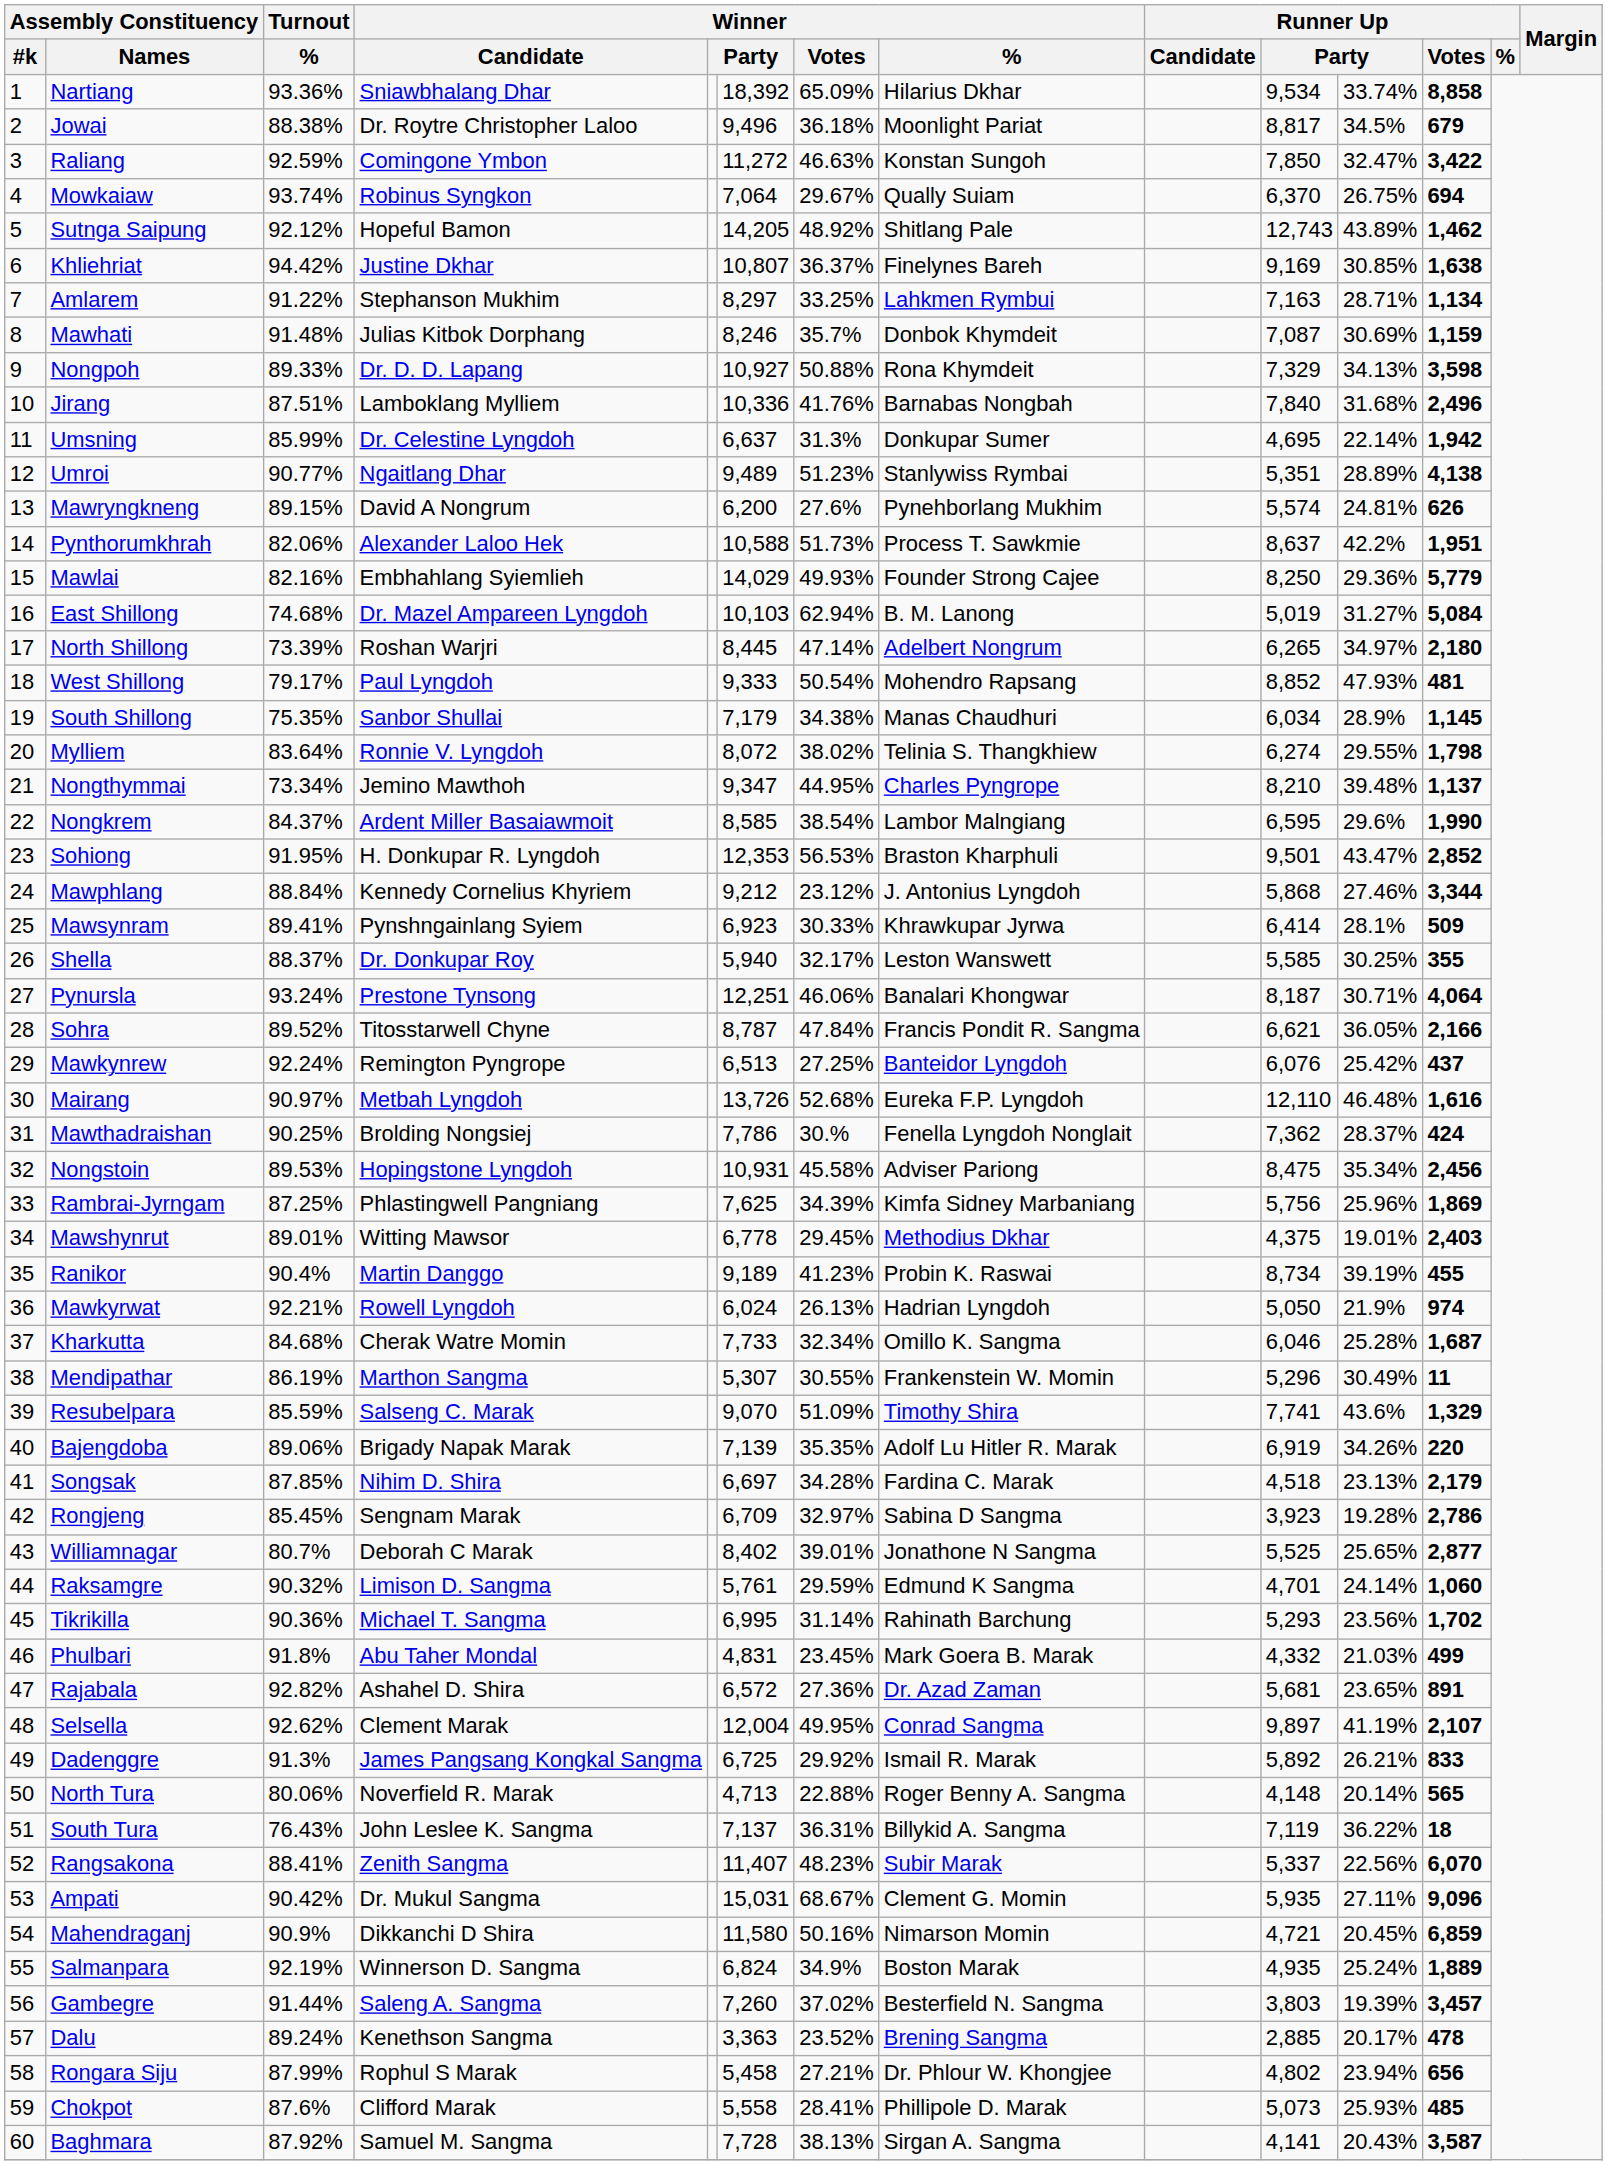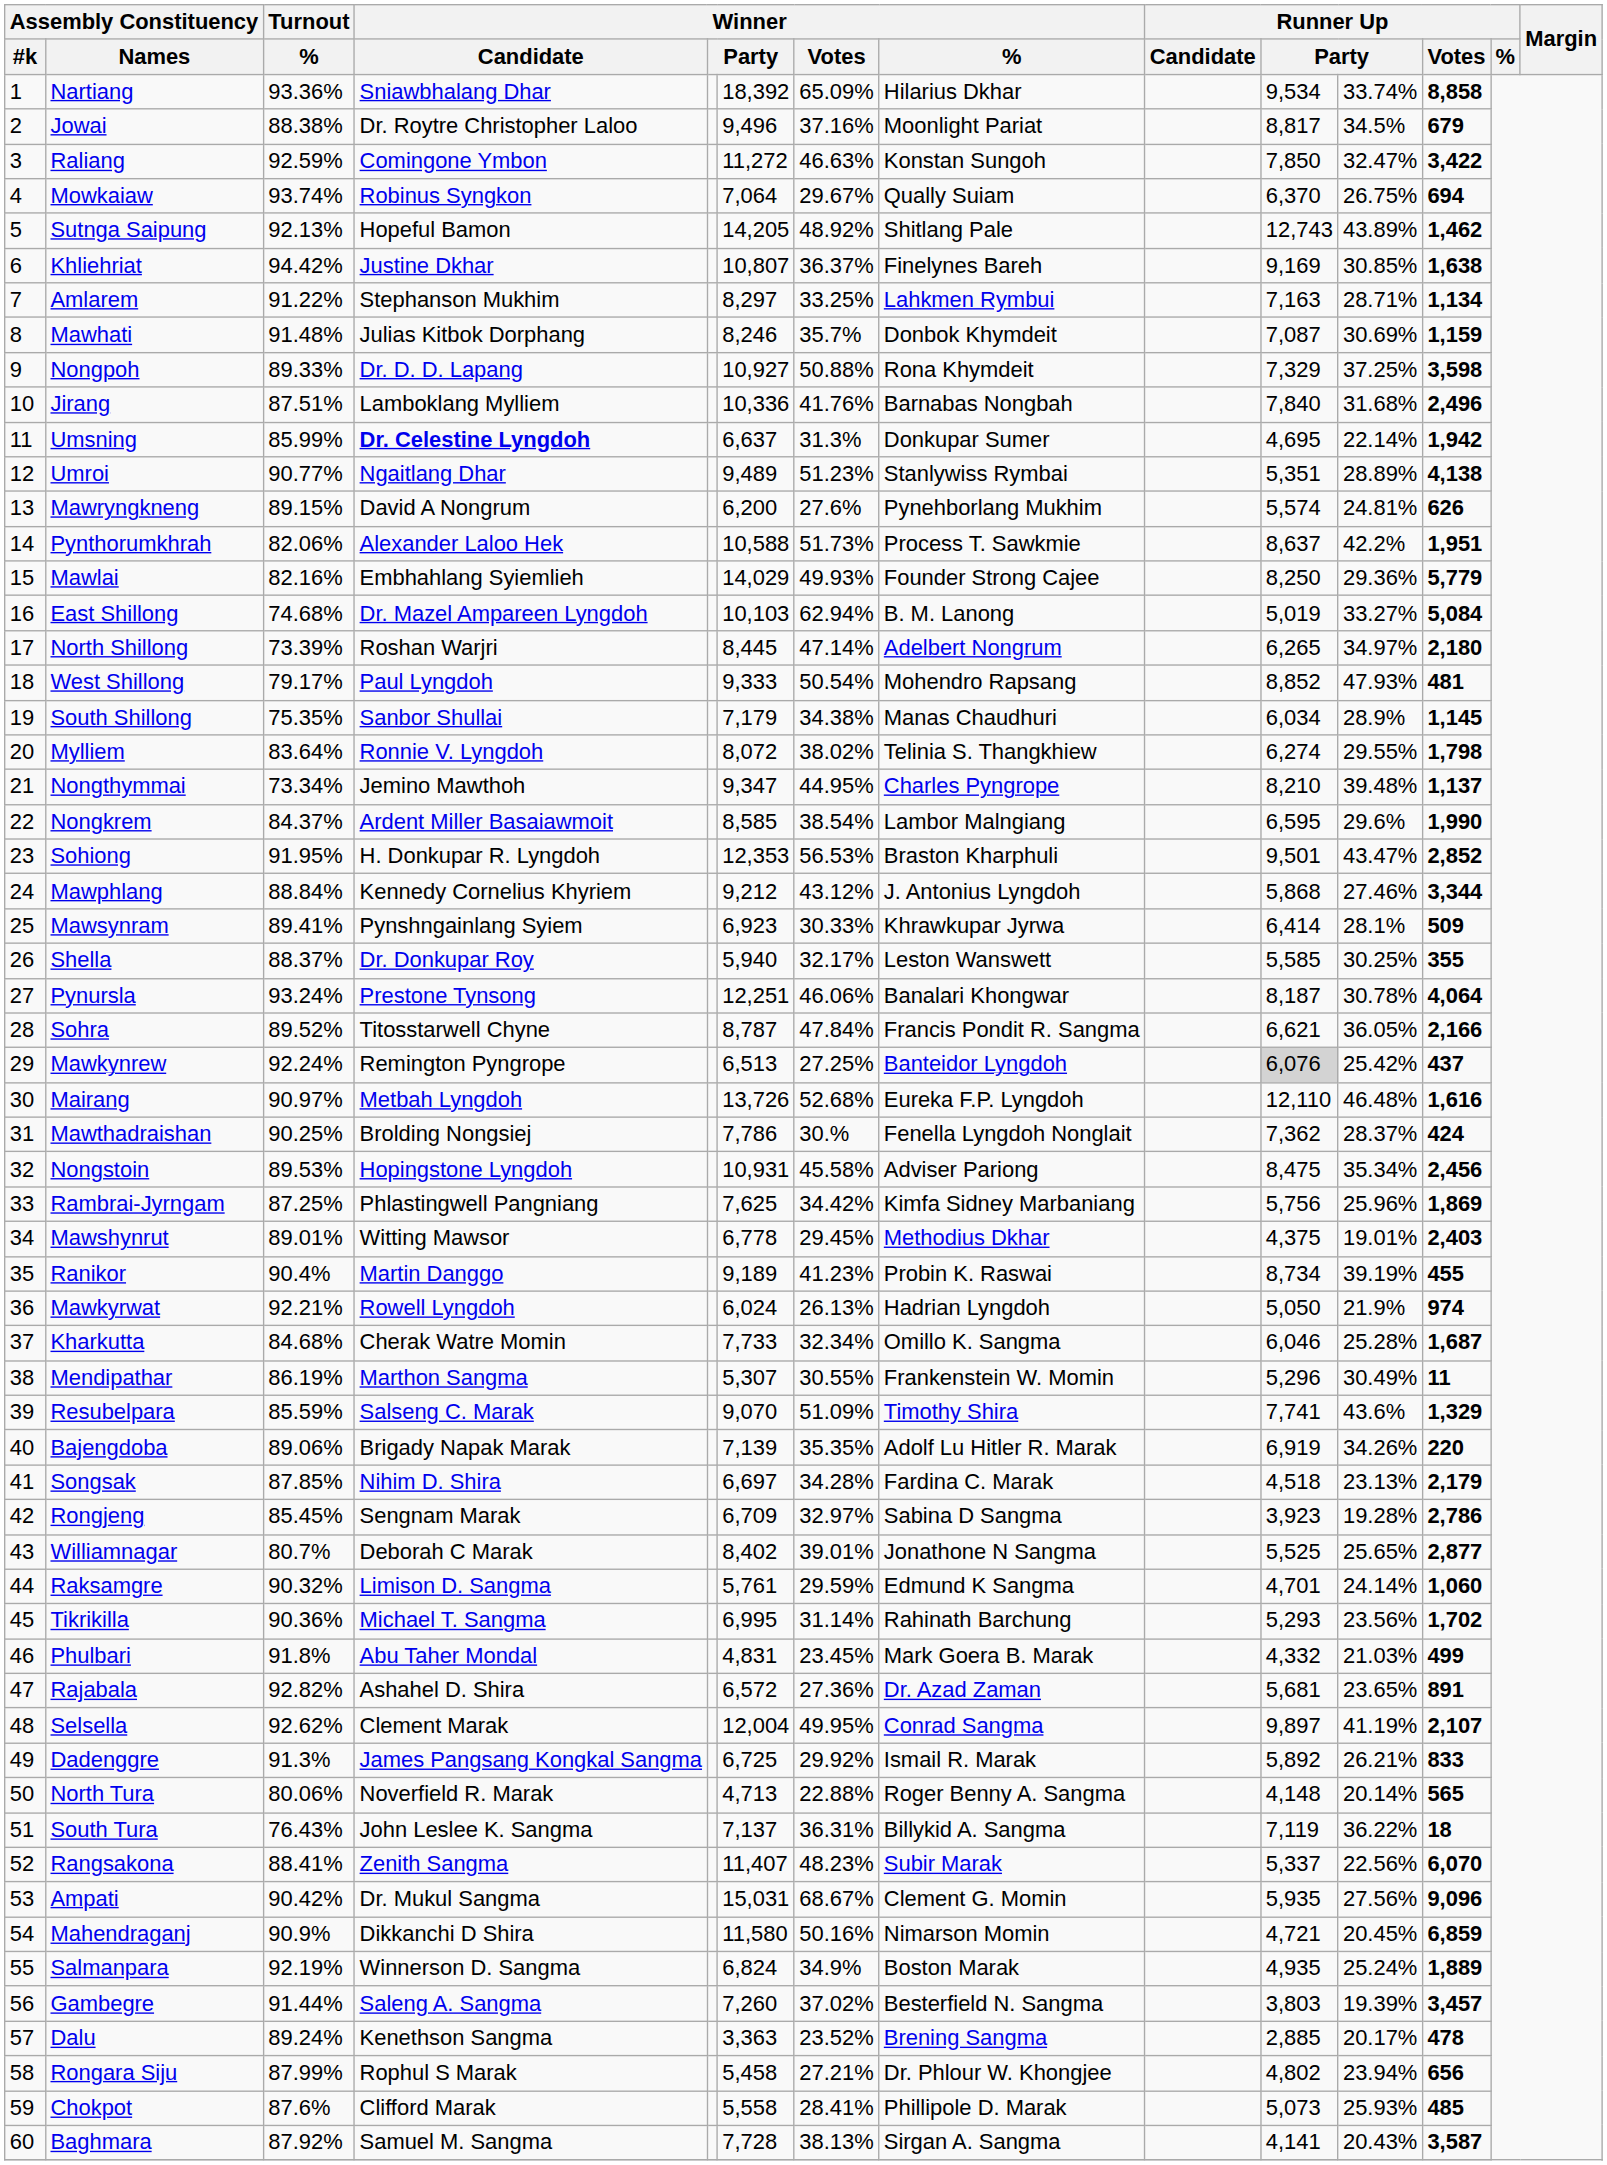(837, 126) 36.18% -> (837, 126) 37.16%
(306, 230) 92.12% -> (306, 230) 92.13%
(1380, 369) 34.13% -> (1380, 369) 37.25%
(467, 439) normal -> (475, 439) bold
(1380, 612) 31.27% -> (1380, 612) 33.27%
(837, 890) 23.12% -> (837, 890) 43.12%
(1380, 995) 30.71% -> (1380, 995) 30.78%
(1293, 1064) no background -> (1293, 1064) lightgrey background
(837, 1203) 34.39% -> (837, 1203) 34.42%
(1379, 1899) 27.11% -> (1380, 1899) 27.56%
